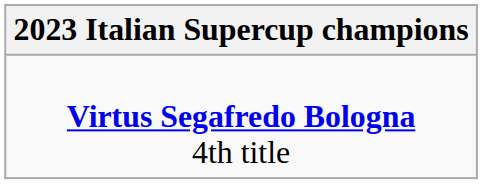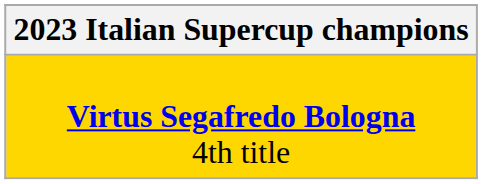(241, 133) no background -> (241, 133) gold background
